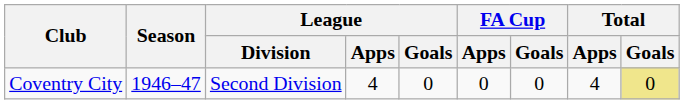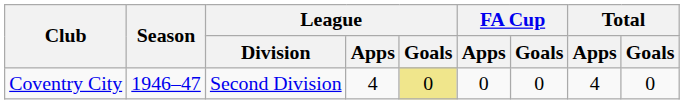(428, 83) no background -> (428, 83) khaki background
(650, 83) khaki background -> (650, 83) no background
